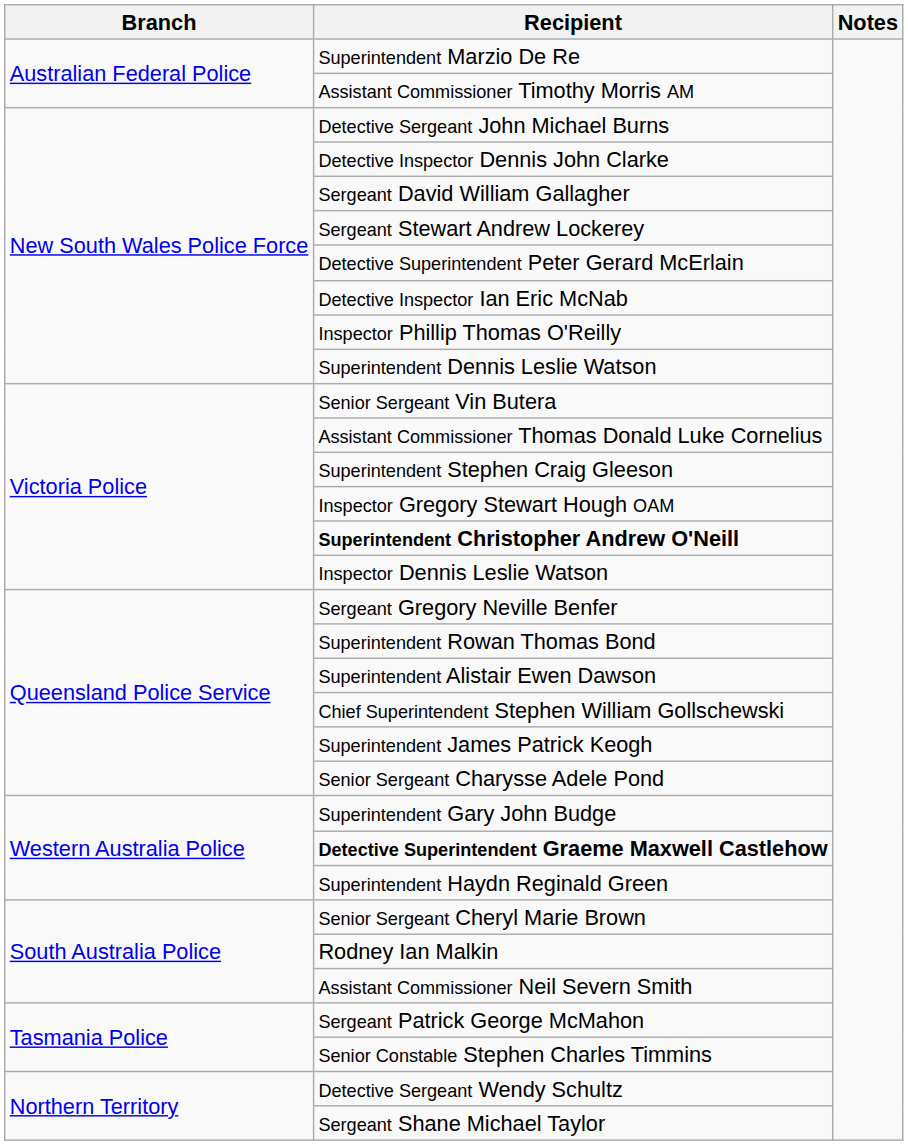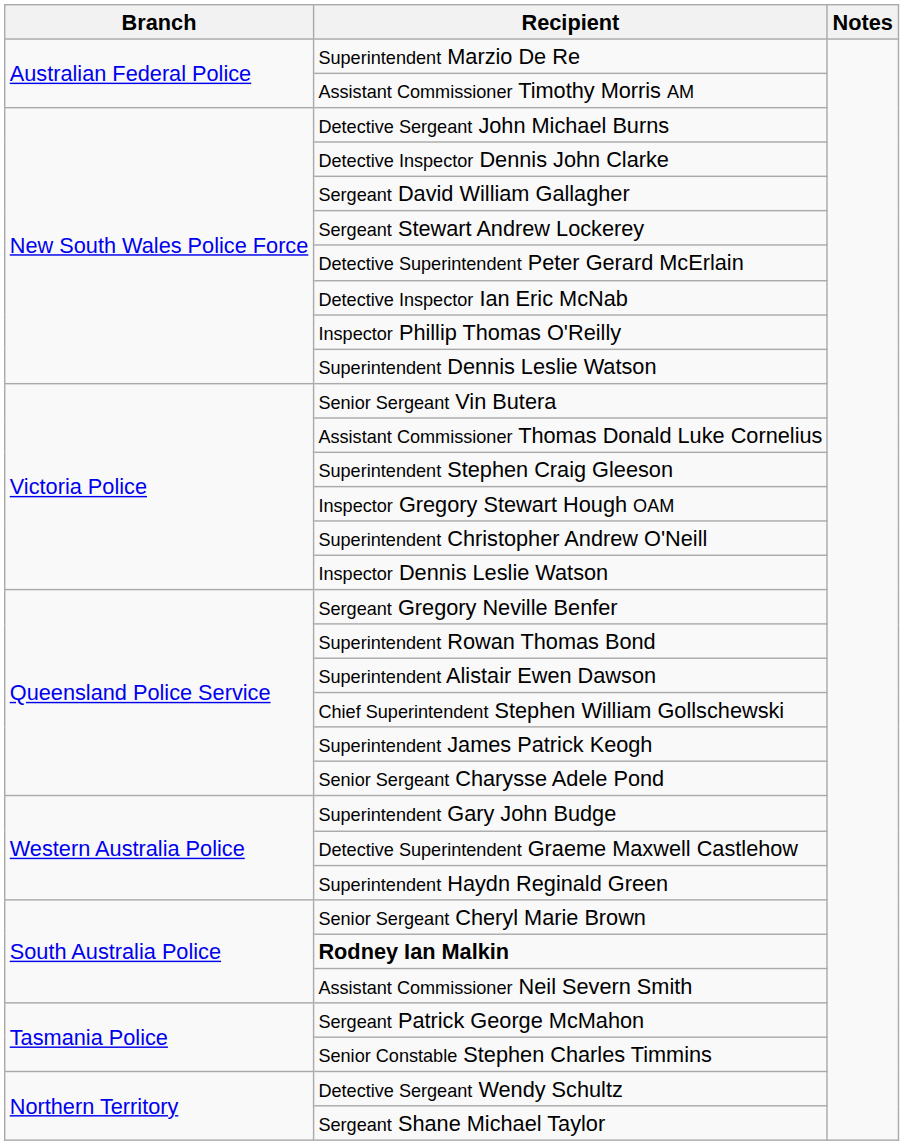(529, 538) bold -> (513, 538) normal
(573, 848) bold -> (558, 848) normal
(408, 951) normal -> (414, 951) bold
